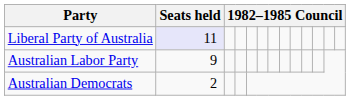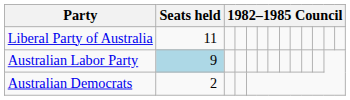(212, 38) lavender background -> (212, 38) no background
(215, 60) no background -> (215, 60) lightblue background
